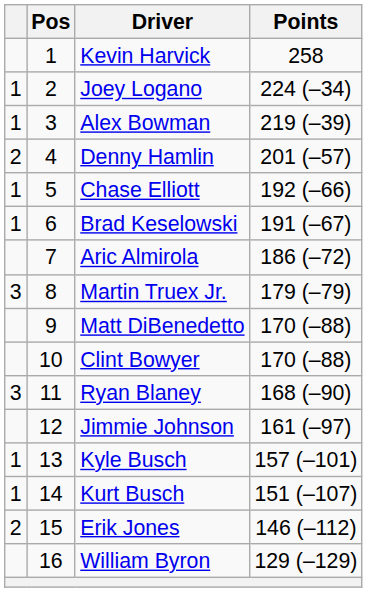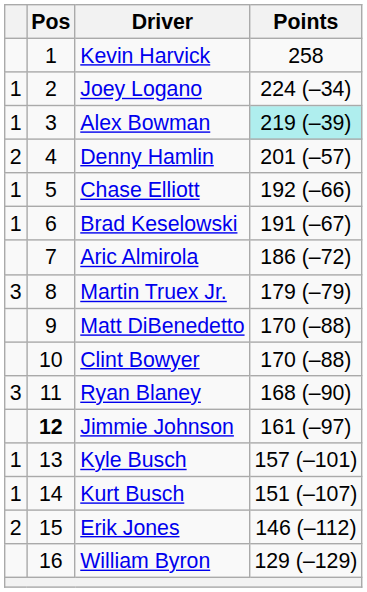(306, 123) no background -> (306, 123) paleturquoise background
(51, 426) normal -> (51, 426) bold
